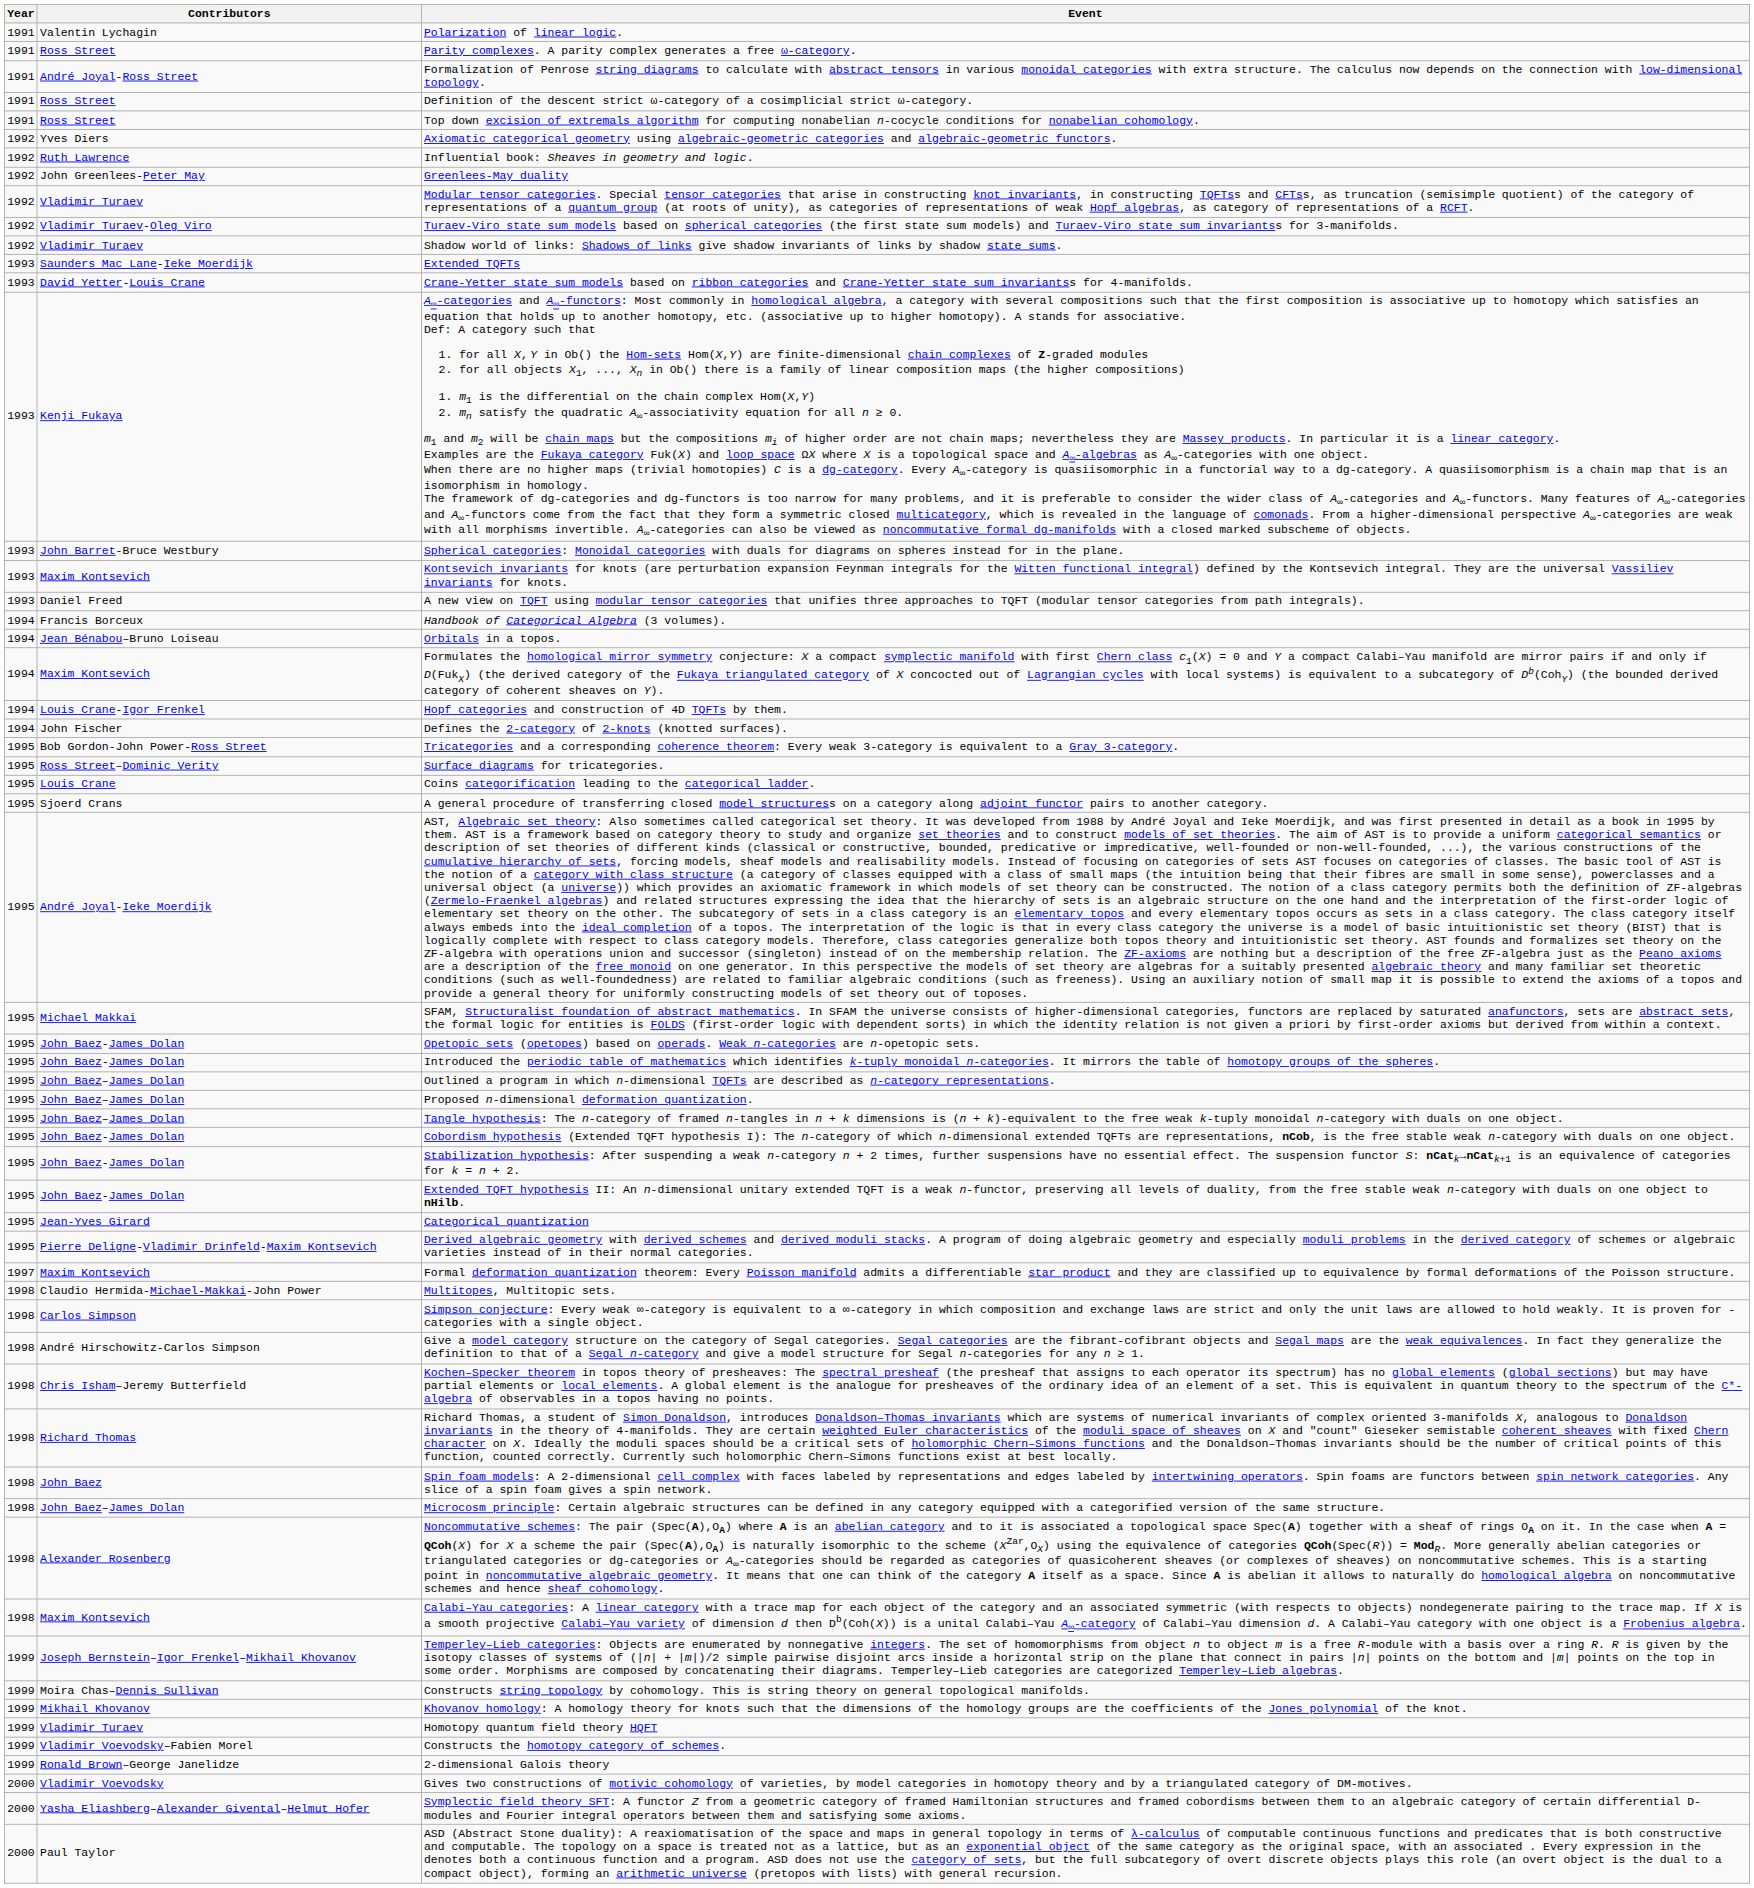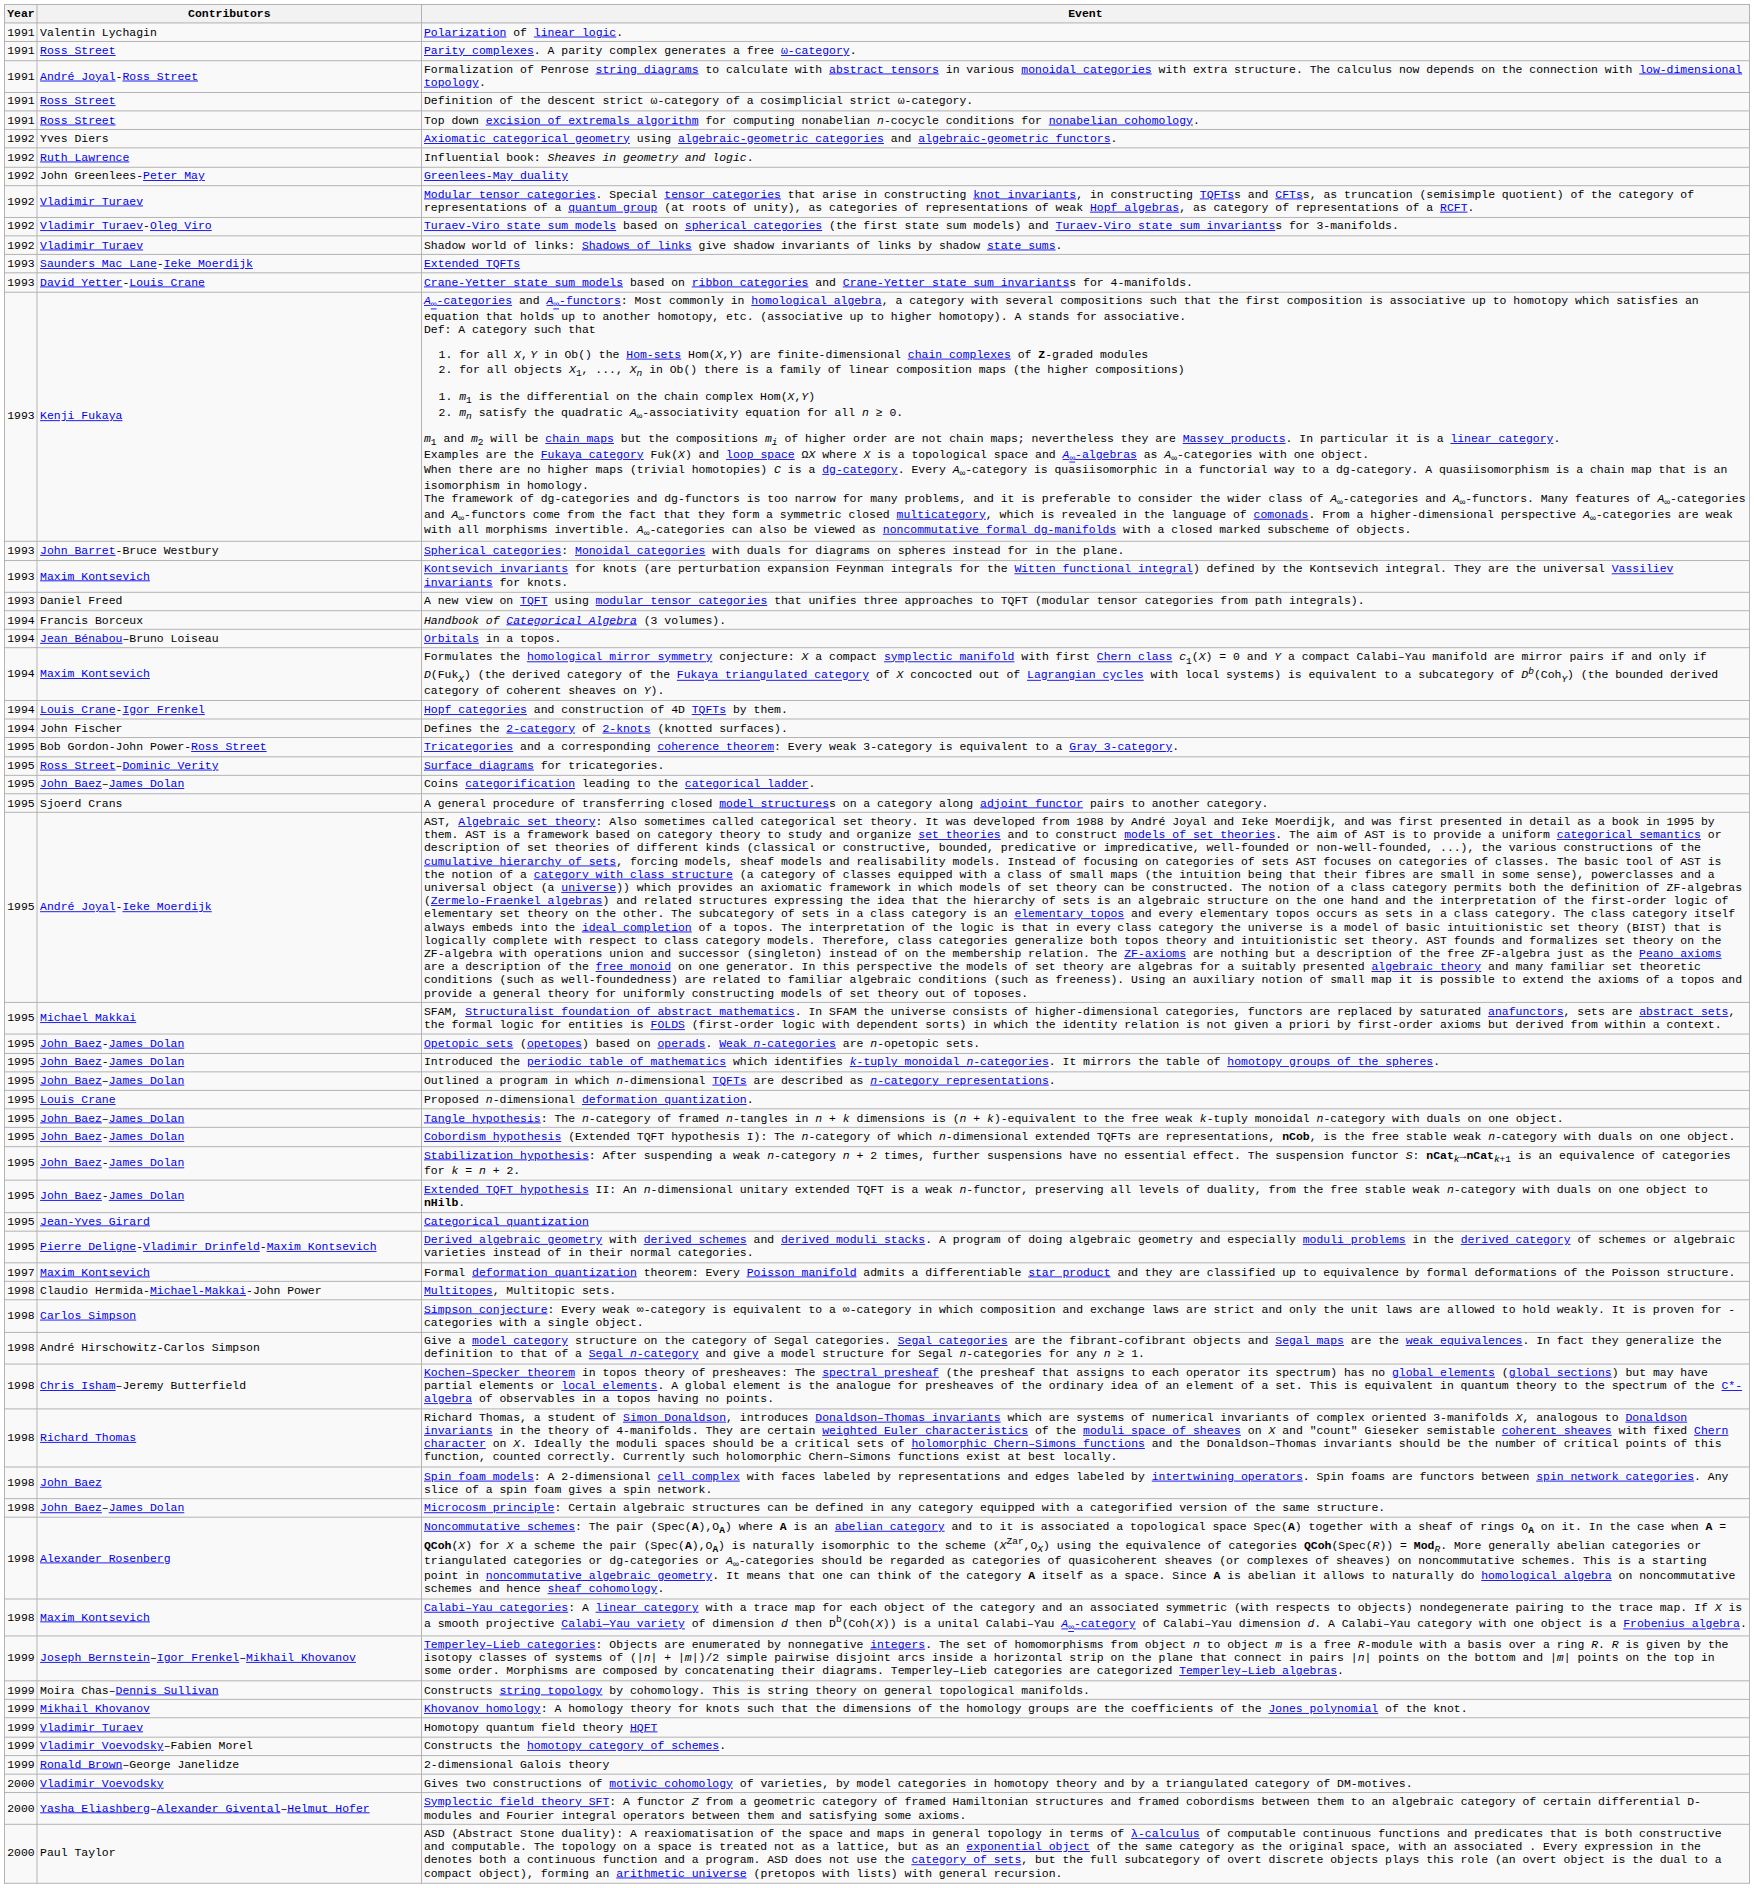(78, 784) Louis Crane -> (112, 784) John Baez–James Dolan
(112, 1100) John Baez–James Dolan -> (78, 1100) Louis Crane
